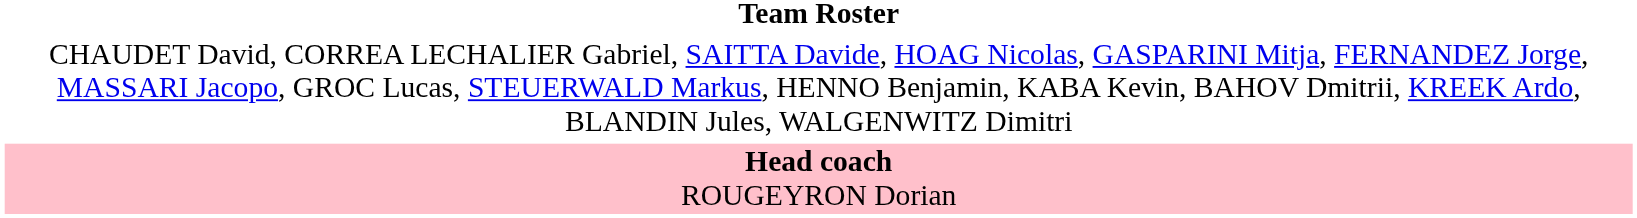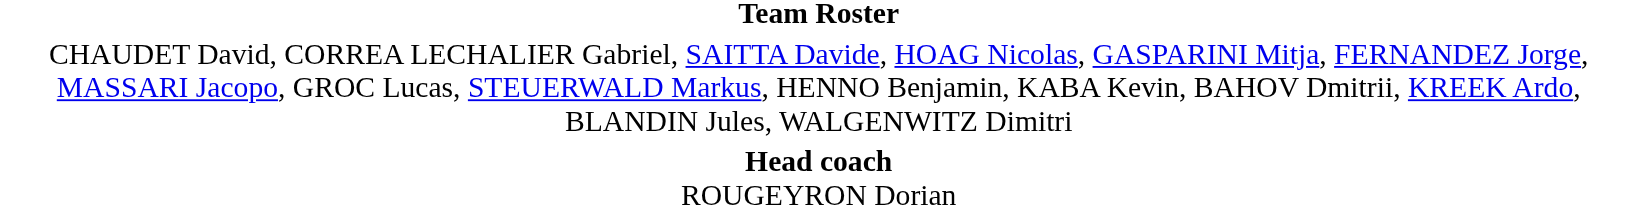(819, 178) pink background -> (819, 178) no background
